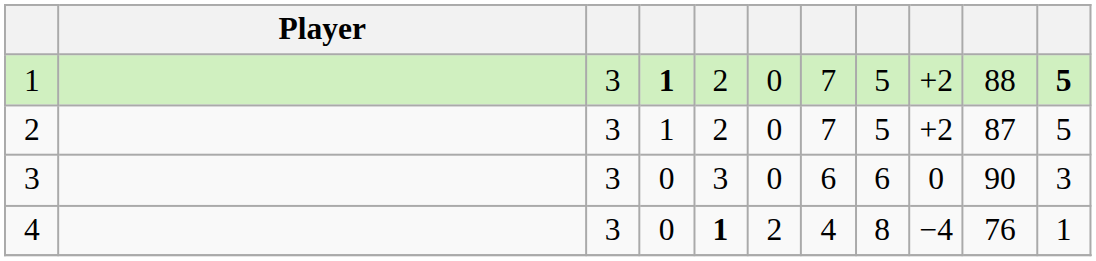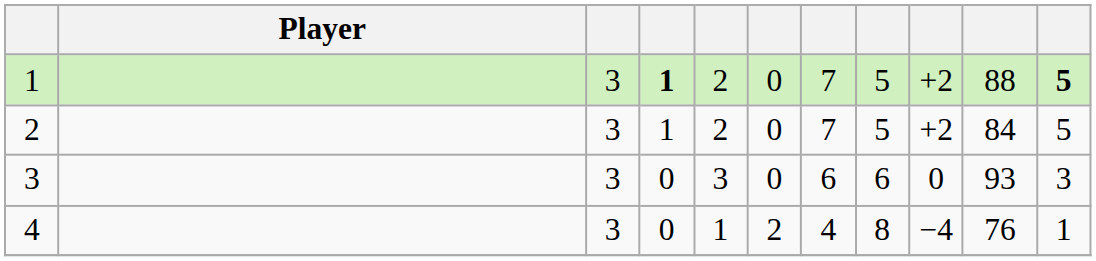(1000, 129) 87 -> (1000, 129) 84
(1000, 179) 90 -> (1000, 179) 93
(720, 229) bold -> (720, 229) normal
